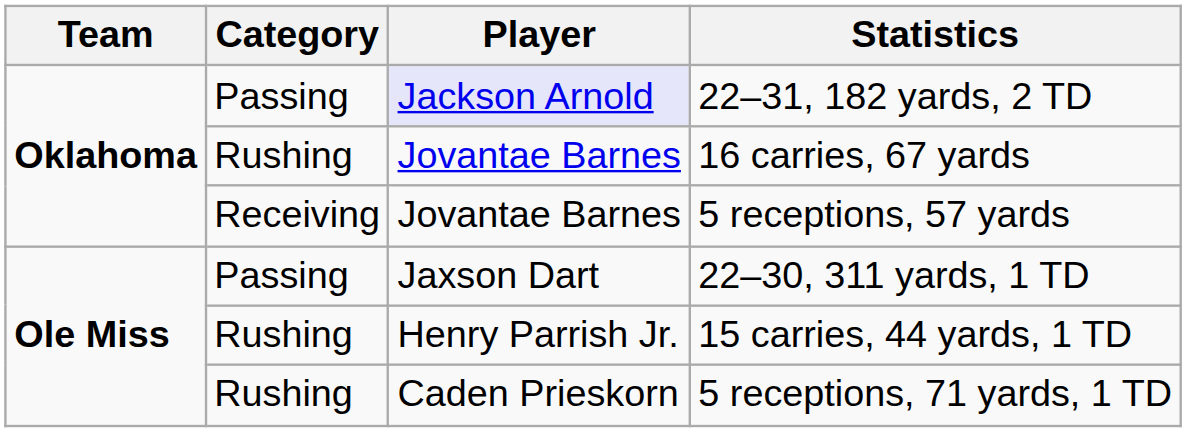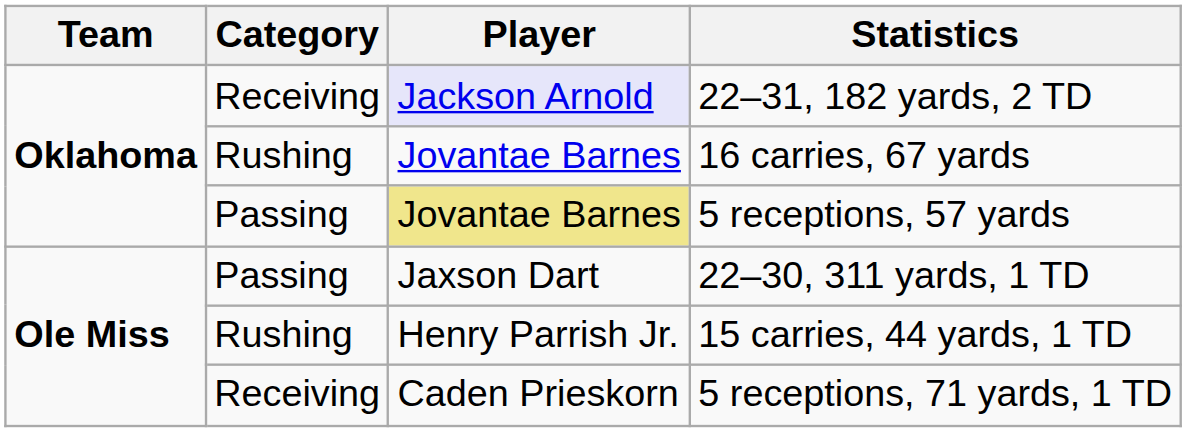(281, 95) Passing -> (297, 95) Receiving
(297, 214) Receiving -> (281, 214) Passing
(539, 214) no background -> (539, 214) khaki background
(284, 394) Rushing -> (297, 394) Receiving
